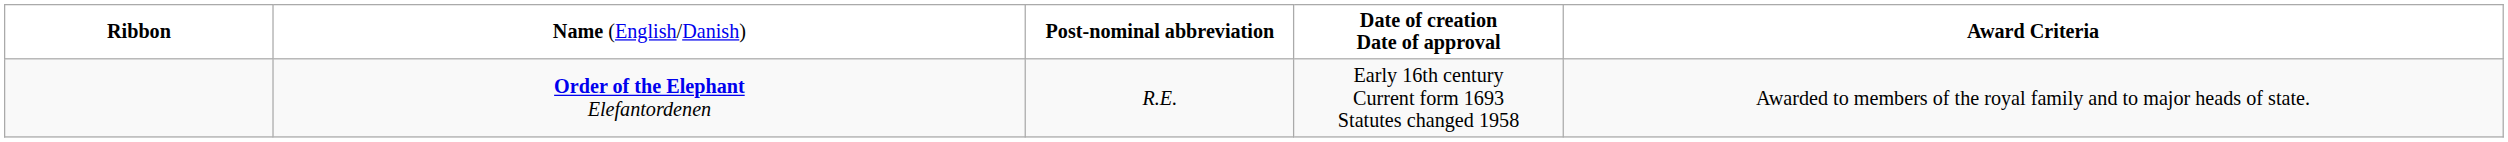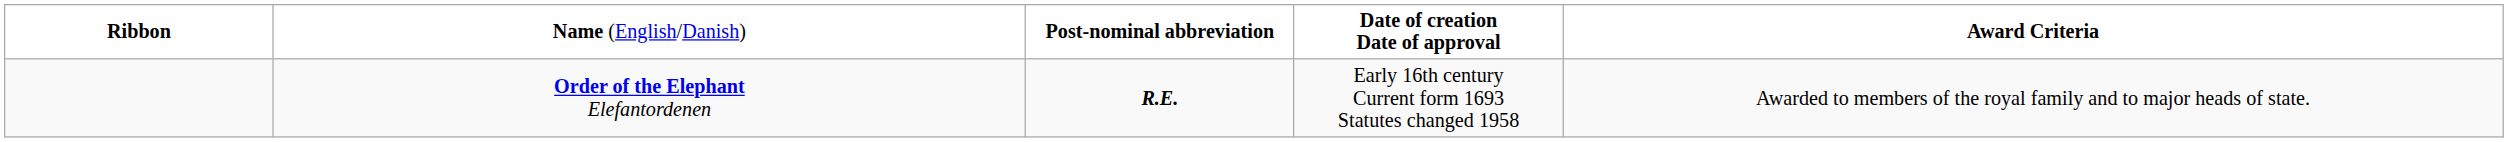(1160, 97) normal -> (1160, 97) bold
